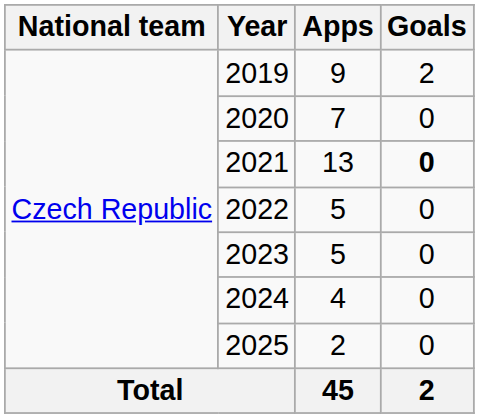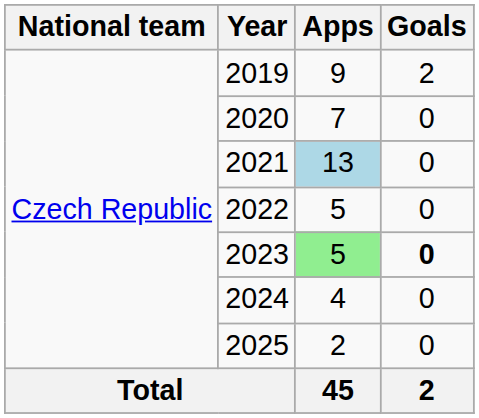(338, 163) no background -> (338, 163) lightblue background
(427, 163) bold -> (427, 163) normal
(338, 254) no background -> (338, 254) lightgreen background
(427, 254) normal -> (427, 254) bold
